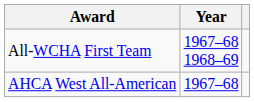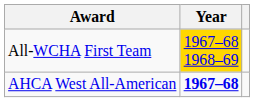(211, 50) no background -> (211, 50) gold background
(211, 84) normal -> (211, 84) bold
